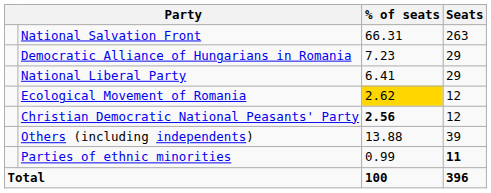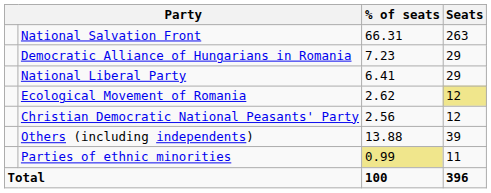(380, 96) gold background -> (380, 96) no background
(454, 96) no background -> (454, 96) khaki background
(380, 116) bold -> (380, 116) normal
(380, 157) no background -> (380, 157) khaki background
(454, 157) bold -> (454, 157) normal
